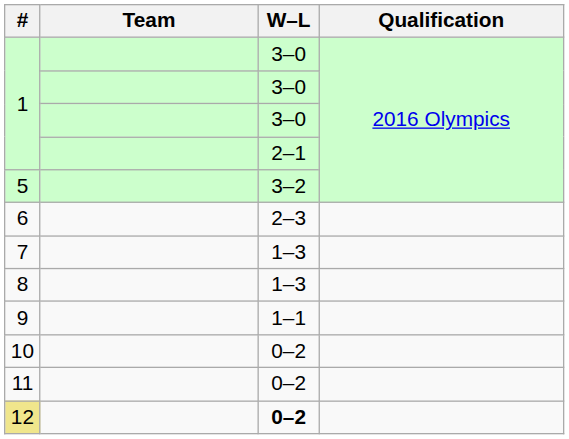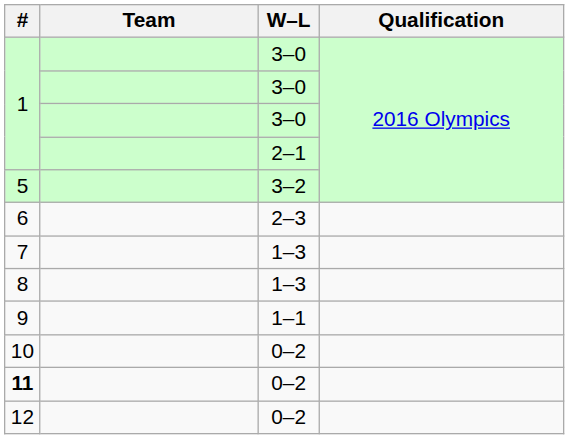(22, 383) normal -> (22, 383) bold
(22, 416) khaki background -> (22, 416) no background
(289, 416) bold -> (289, 416) normal
